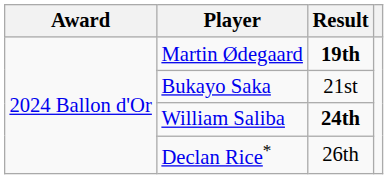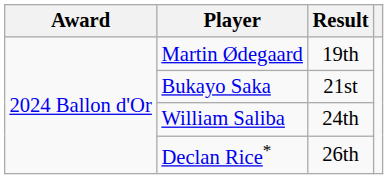(341, 53) bold -> (341, 53) normal
(341, 119) bold -> (341, 119) normal
